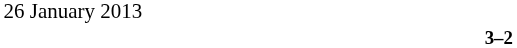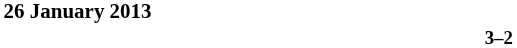(73, 11) normal -> (78, 11) bold
